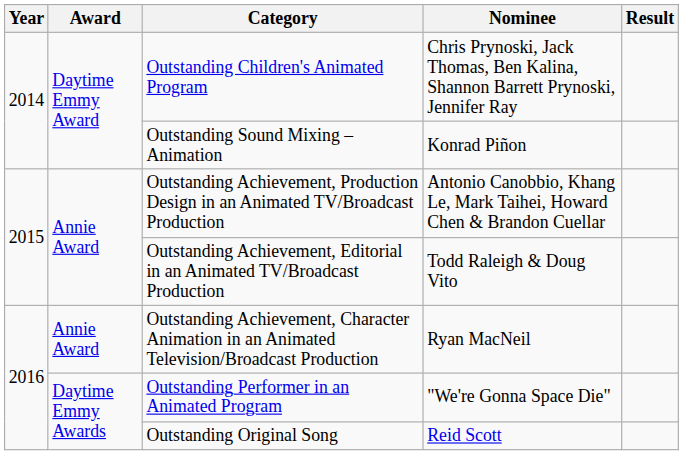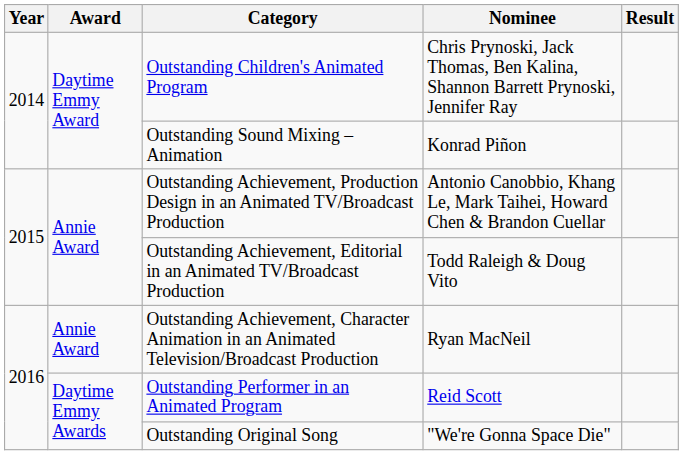(519, 397) "We're Gonna Space Die" -> (464, 397) Reid Scott
(464, 435) Reid Scott -> (519, 435) "We're Gonna Space Die"
